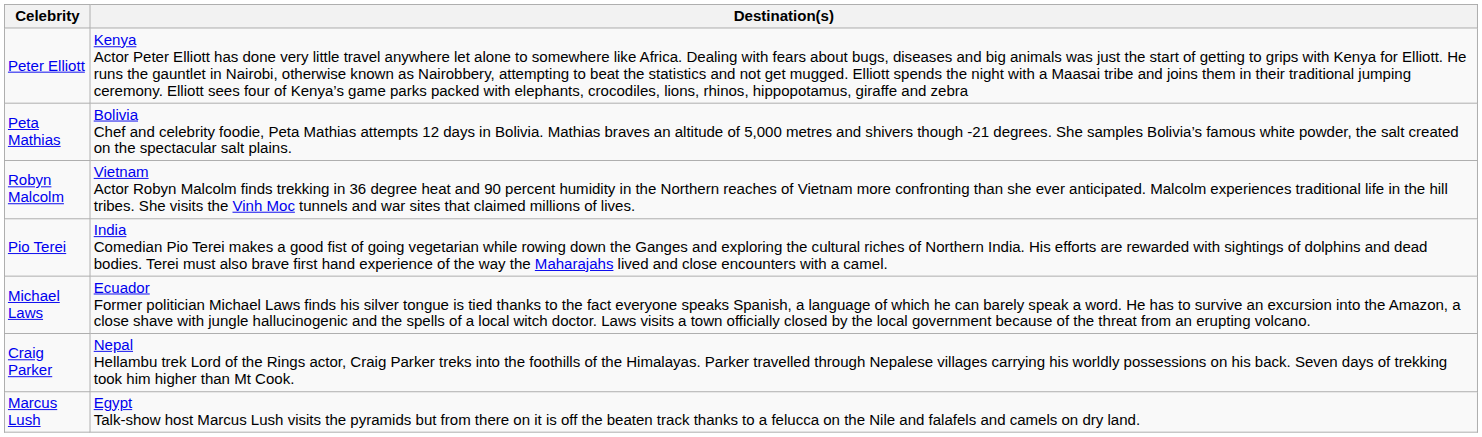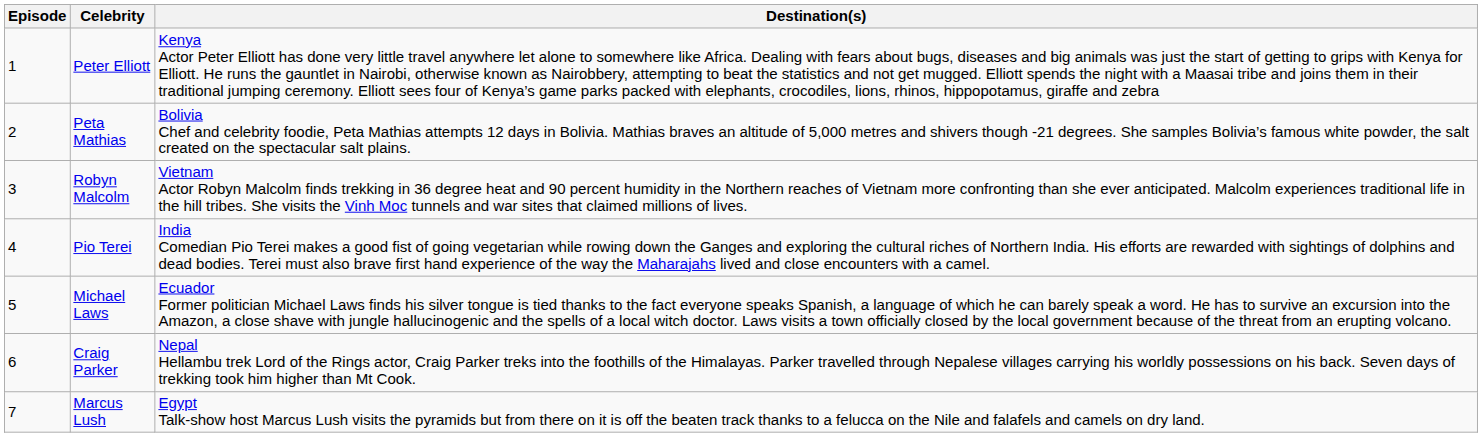+ column: (37, 16)
